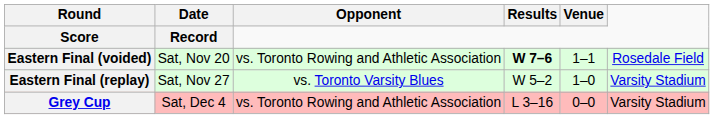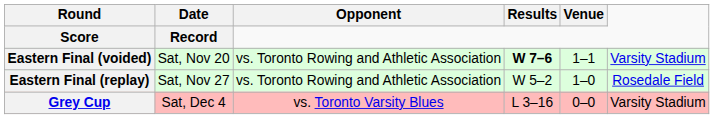(658, 59) Rosedale Field -> (658, 59) Varsity Stadium
(369, 80) vs. Toronto Varsity Blues -> (369, 80) vs. Toronto Rowing and Athletic Association
(658, 80) Varsity Stadium -> (658, 80) Rosedale Field
(369, 102) vs. Toronto Rowing and Athletic Association -> (369, 102) vs. Toronto Varsity Blues
